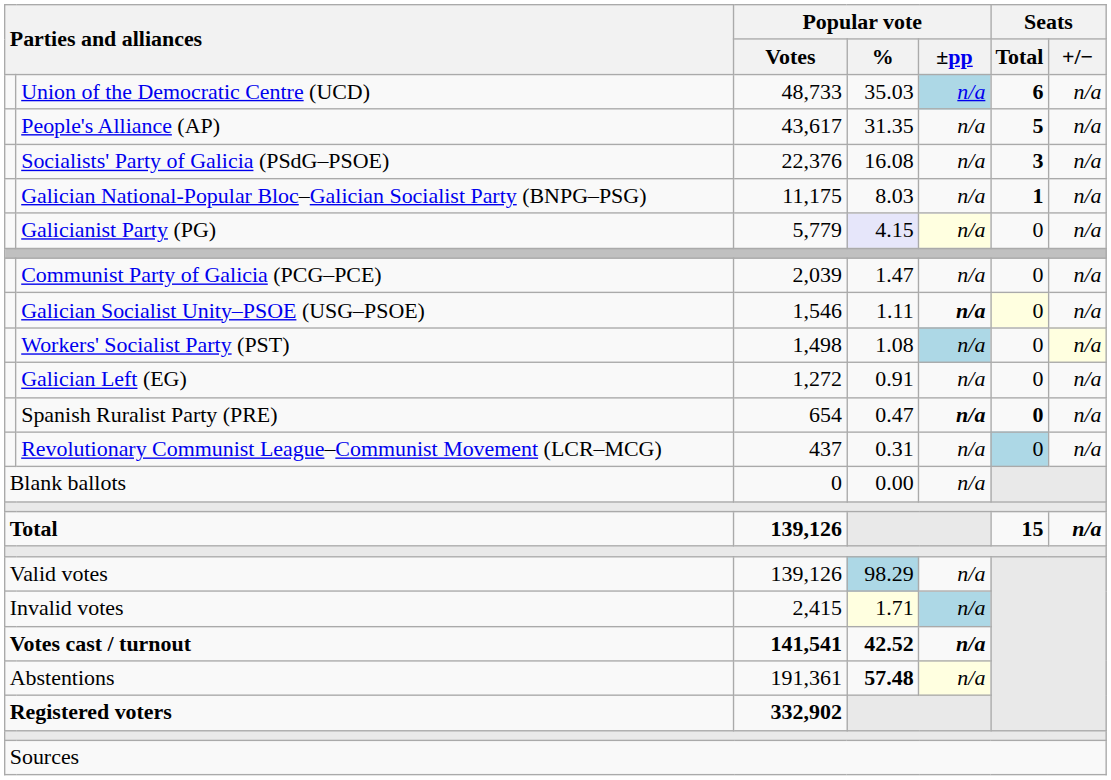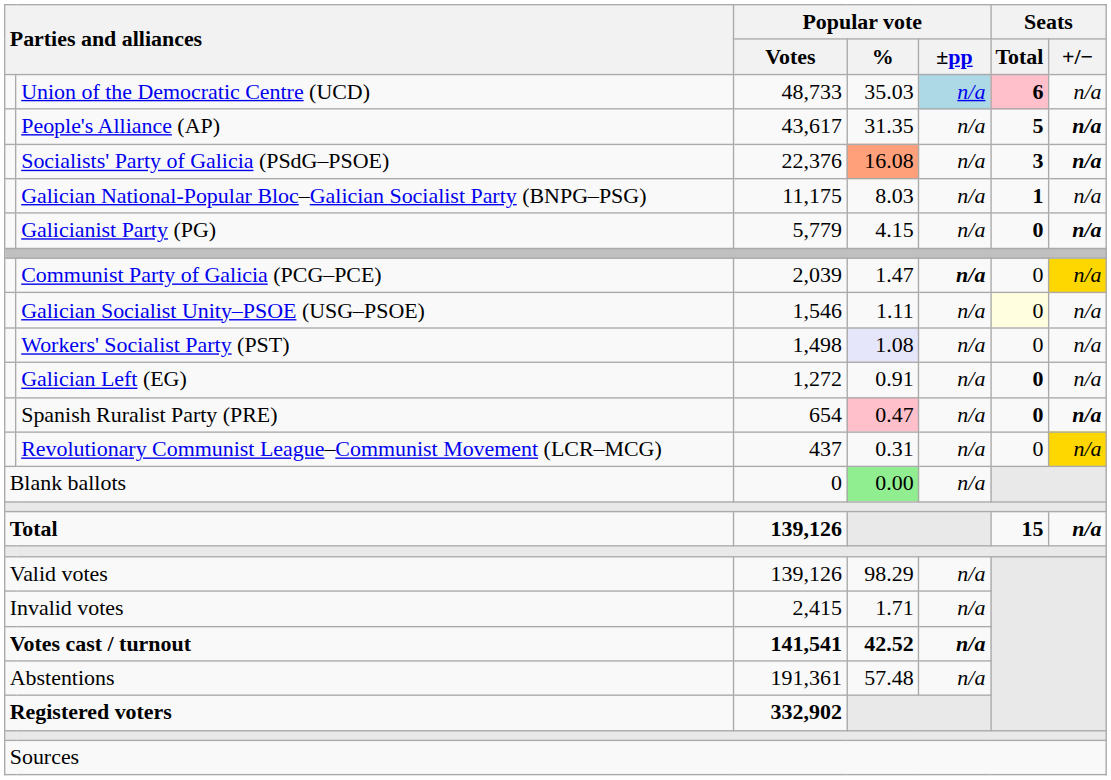(1038, 91) no background -> (1038, 91) pink background
(1087, 126) normal -> (1087, 126) bold
(889, 160) no background -> (889, 160) lightsalmon background
(1087, 160) normal -> (1087, 160) bold
(894, 230) lavender background -> (894, 230) no background
(971, 230) lightyellow background -> (971, 230) no background
(1038, 230) normal -> (1038, 230) bold
(1087, 230) normal -> (1087, 230) bold
(971, 275) normal -> (971, 275) bold
(1087, 275) no background -> (1087, 275) gold background
(971, 310) bold -> (971, 310) normal
(894, 344) no background -> (894, 344) lavender background
(971, 344) lightblue background -> (971, 344) no background
(1087, 344) lightyellow background -> (1087, 344) no background
(1038, 379) normal -> (1038, 379) bold
(894, 414) no background -> (894, 414) pink background
(971, 414) bold -> (971, 414) normal
(1087, 414) normal -> (1087, 414) bold
(1038, 449) lightblue background -> (1038, 449) no background
(1087, 449) no background -> (1087, 449) gold background
(894, 483) no background -> (894, 483) lightgreen background
(889, 573) lightblue background -> (889, 573) no background
(894, 608) lightyellow background -> (894, 608) no background
(971, 608) lightblue background -> (971, 608) no background
(889, 677) bold -> (889, 677) normal
(971, 677) lightyellow background -> (971, 677) no background
